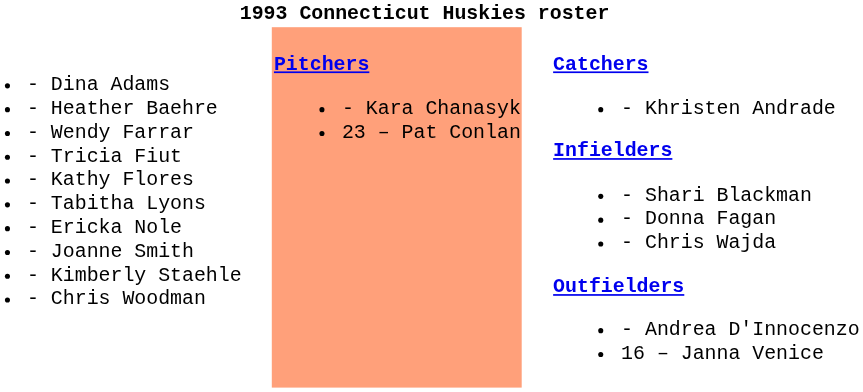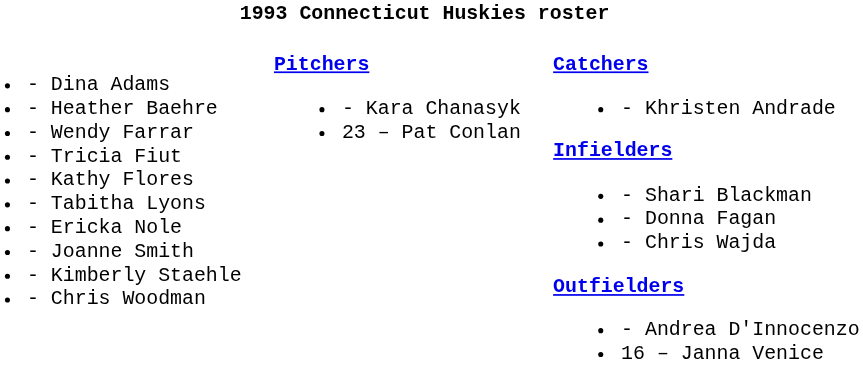(397, 98) lightsalmon background -> (397, 98) no background
